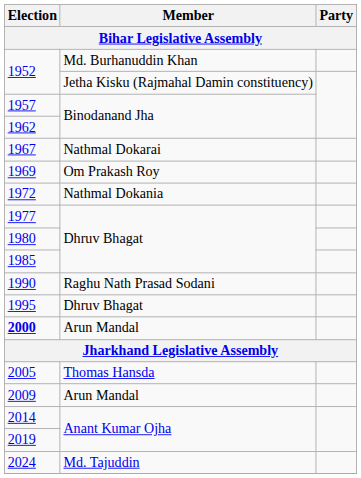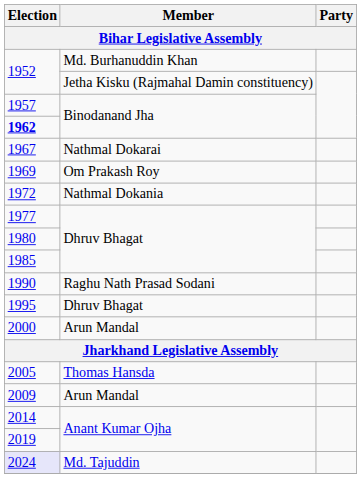(22, 127) normal -> (22, 127) bold
(22, 328) bold -> (22, 328) normal
(22, 462) no background -> (22, 462) lavender background
